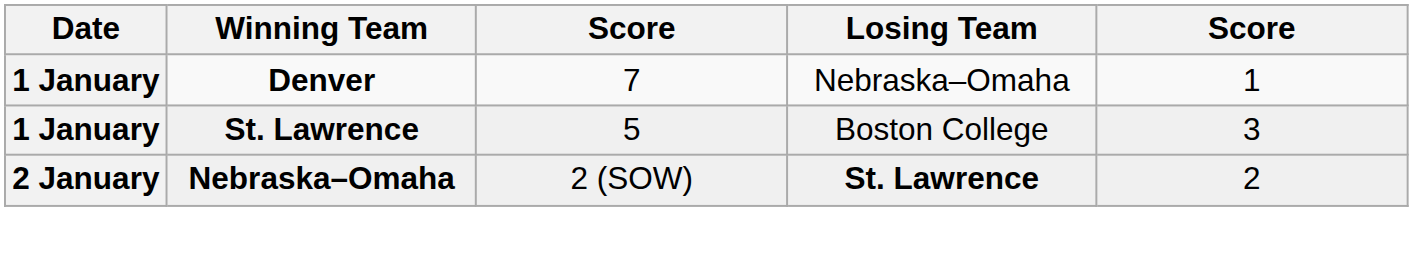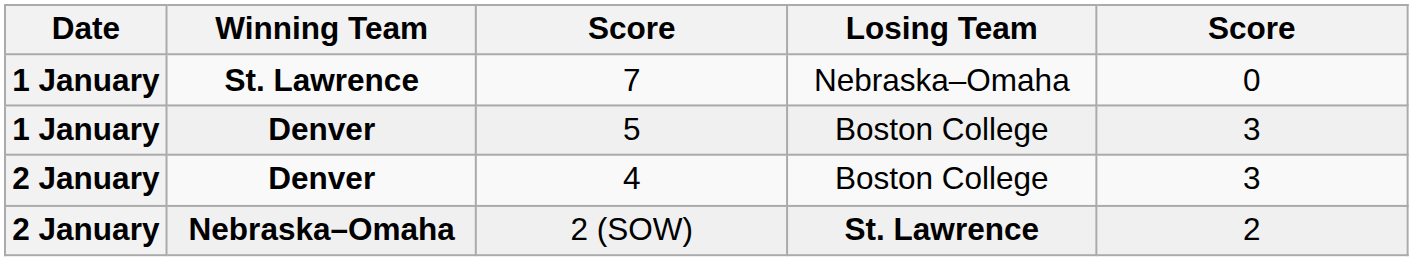(322, 79) Denver -> (322, 79) St. Lawrence
(1252, 79) 1 -> (1252, 79) 0
(322, 129) St. Lawrence -> (322, 129) Denver
+ row: (632, 179)
